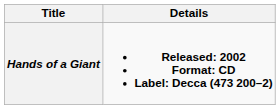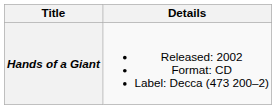(189, 70) bold -> (187, 70) normal
